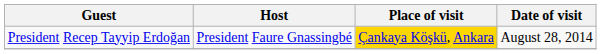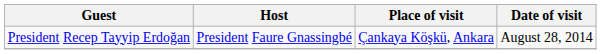(426, 37) gold background -> (426, 37) no background
